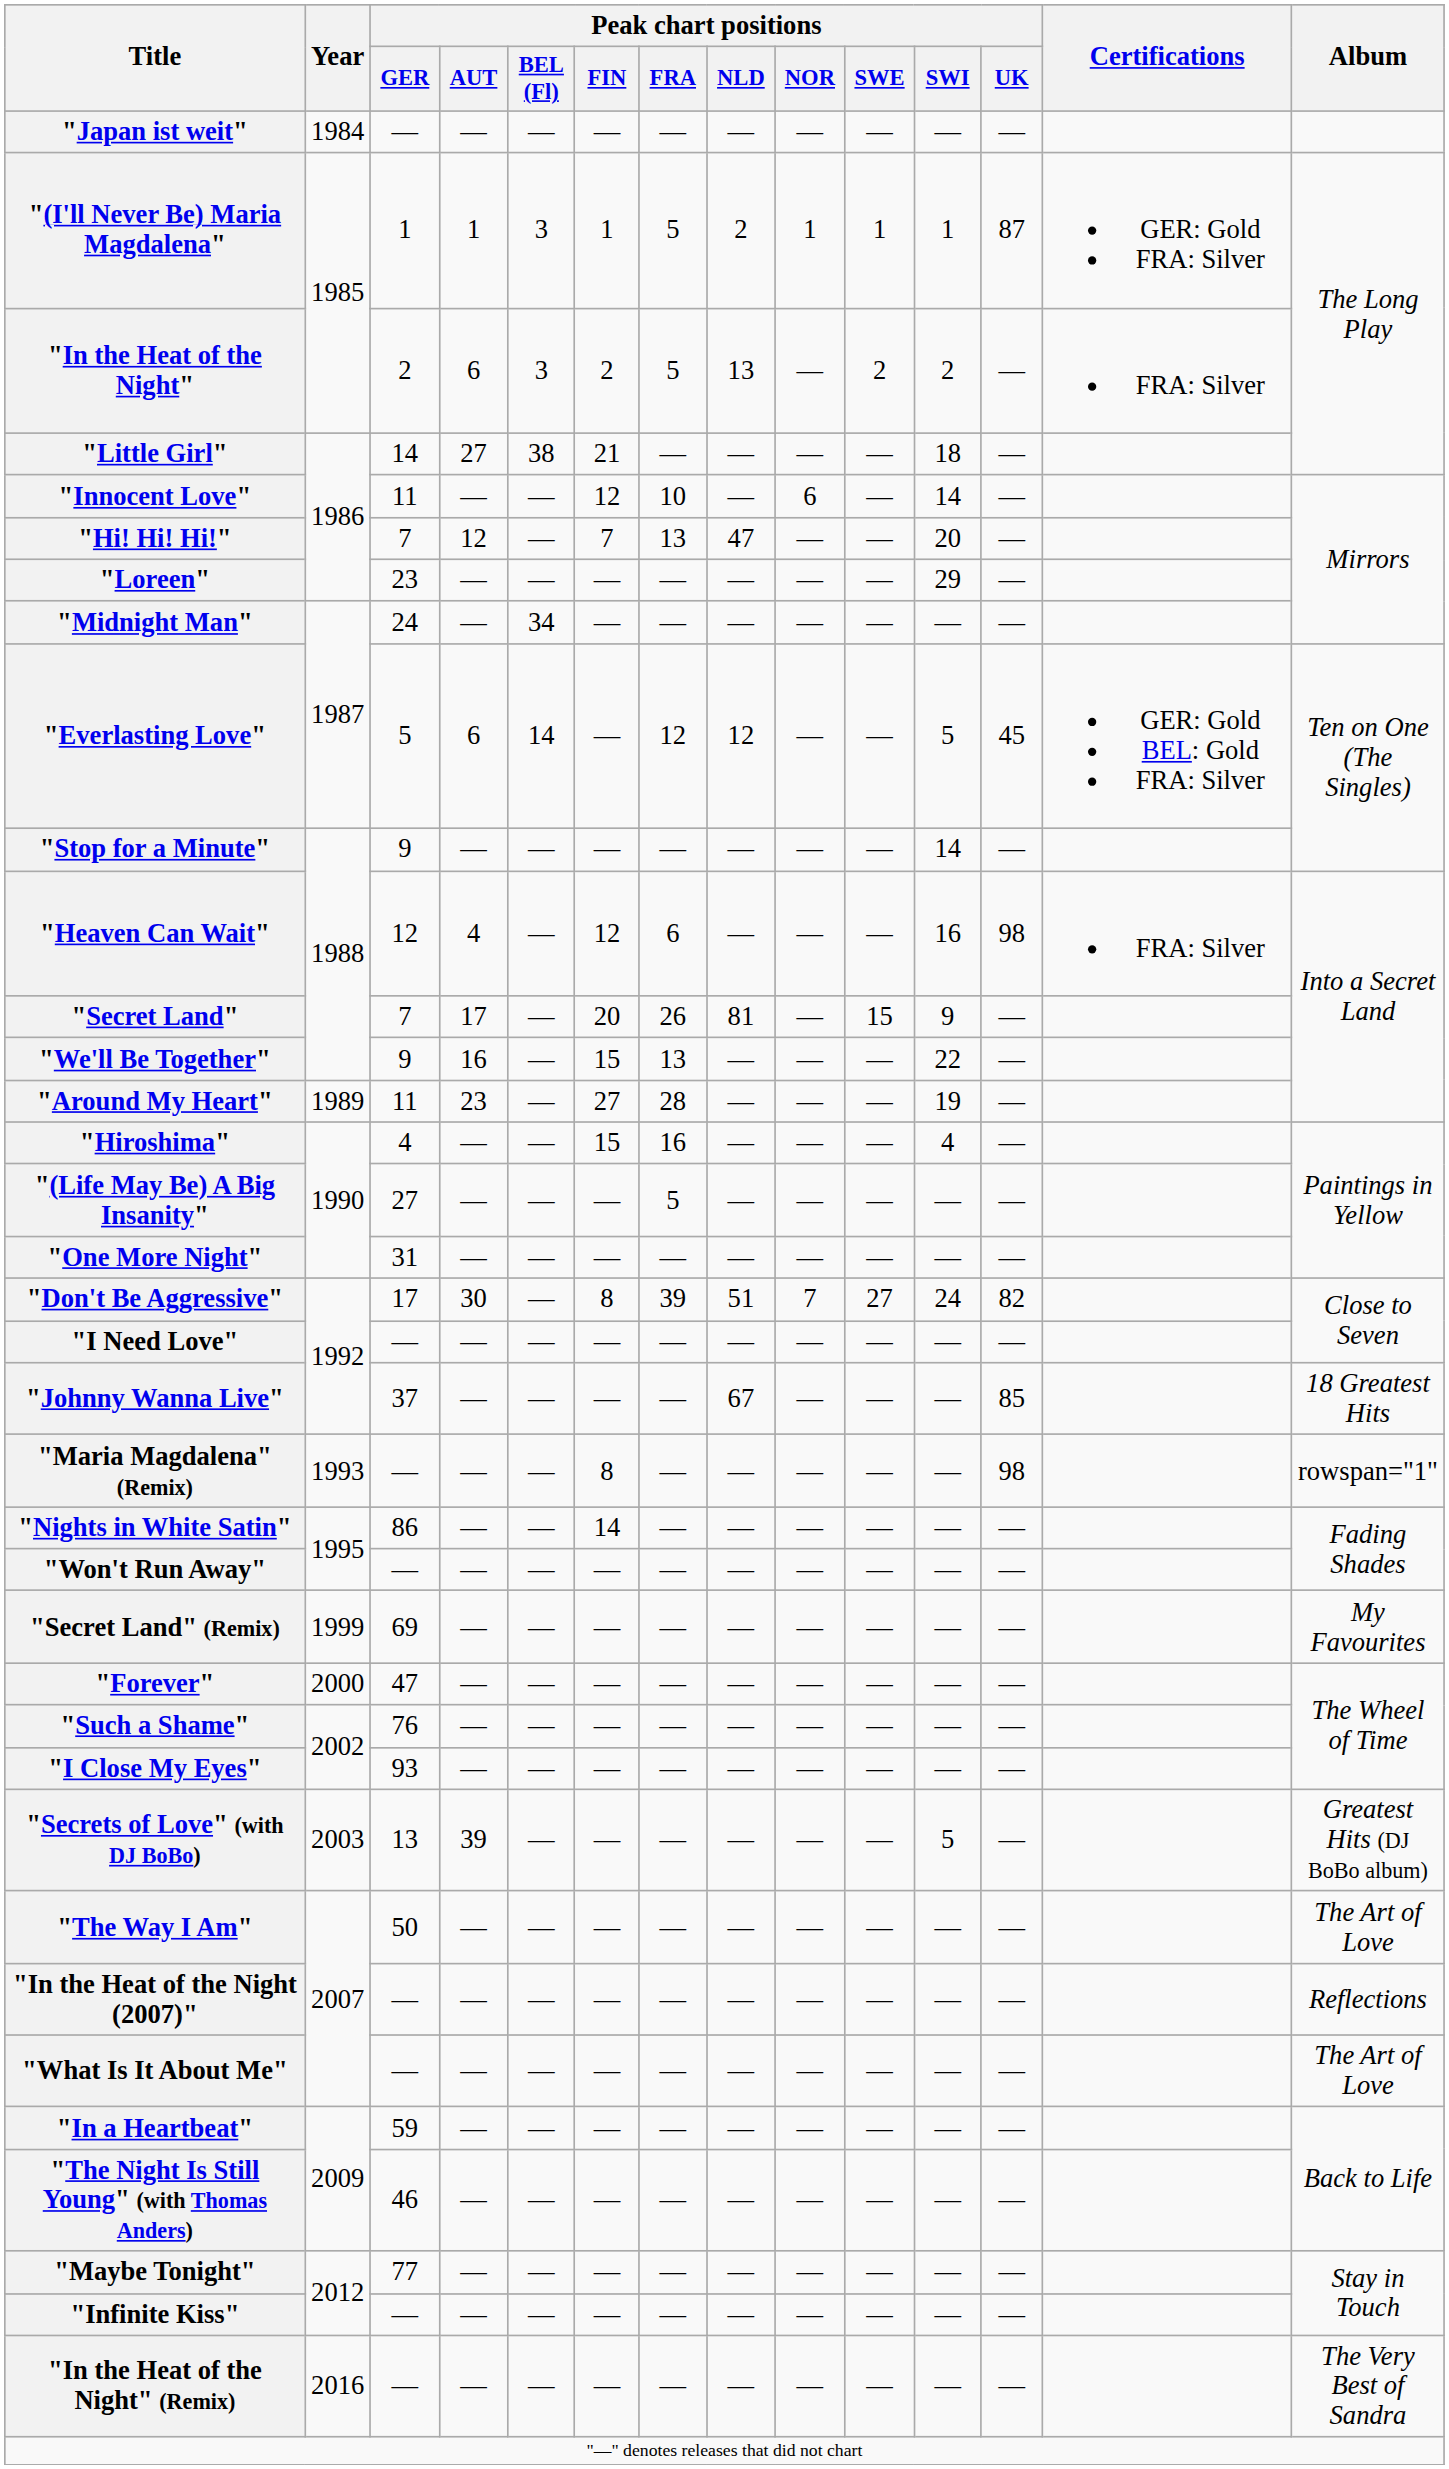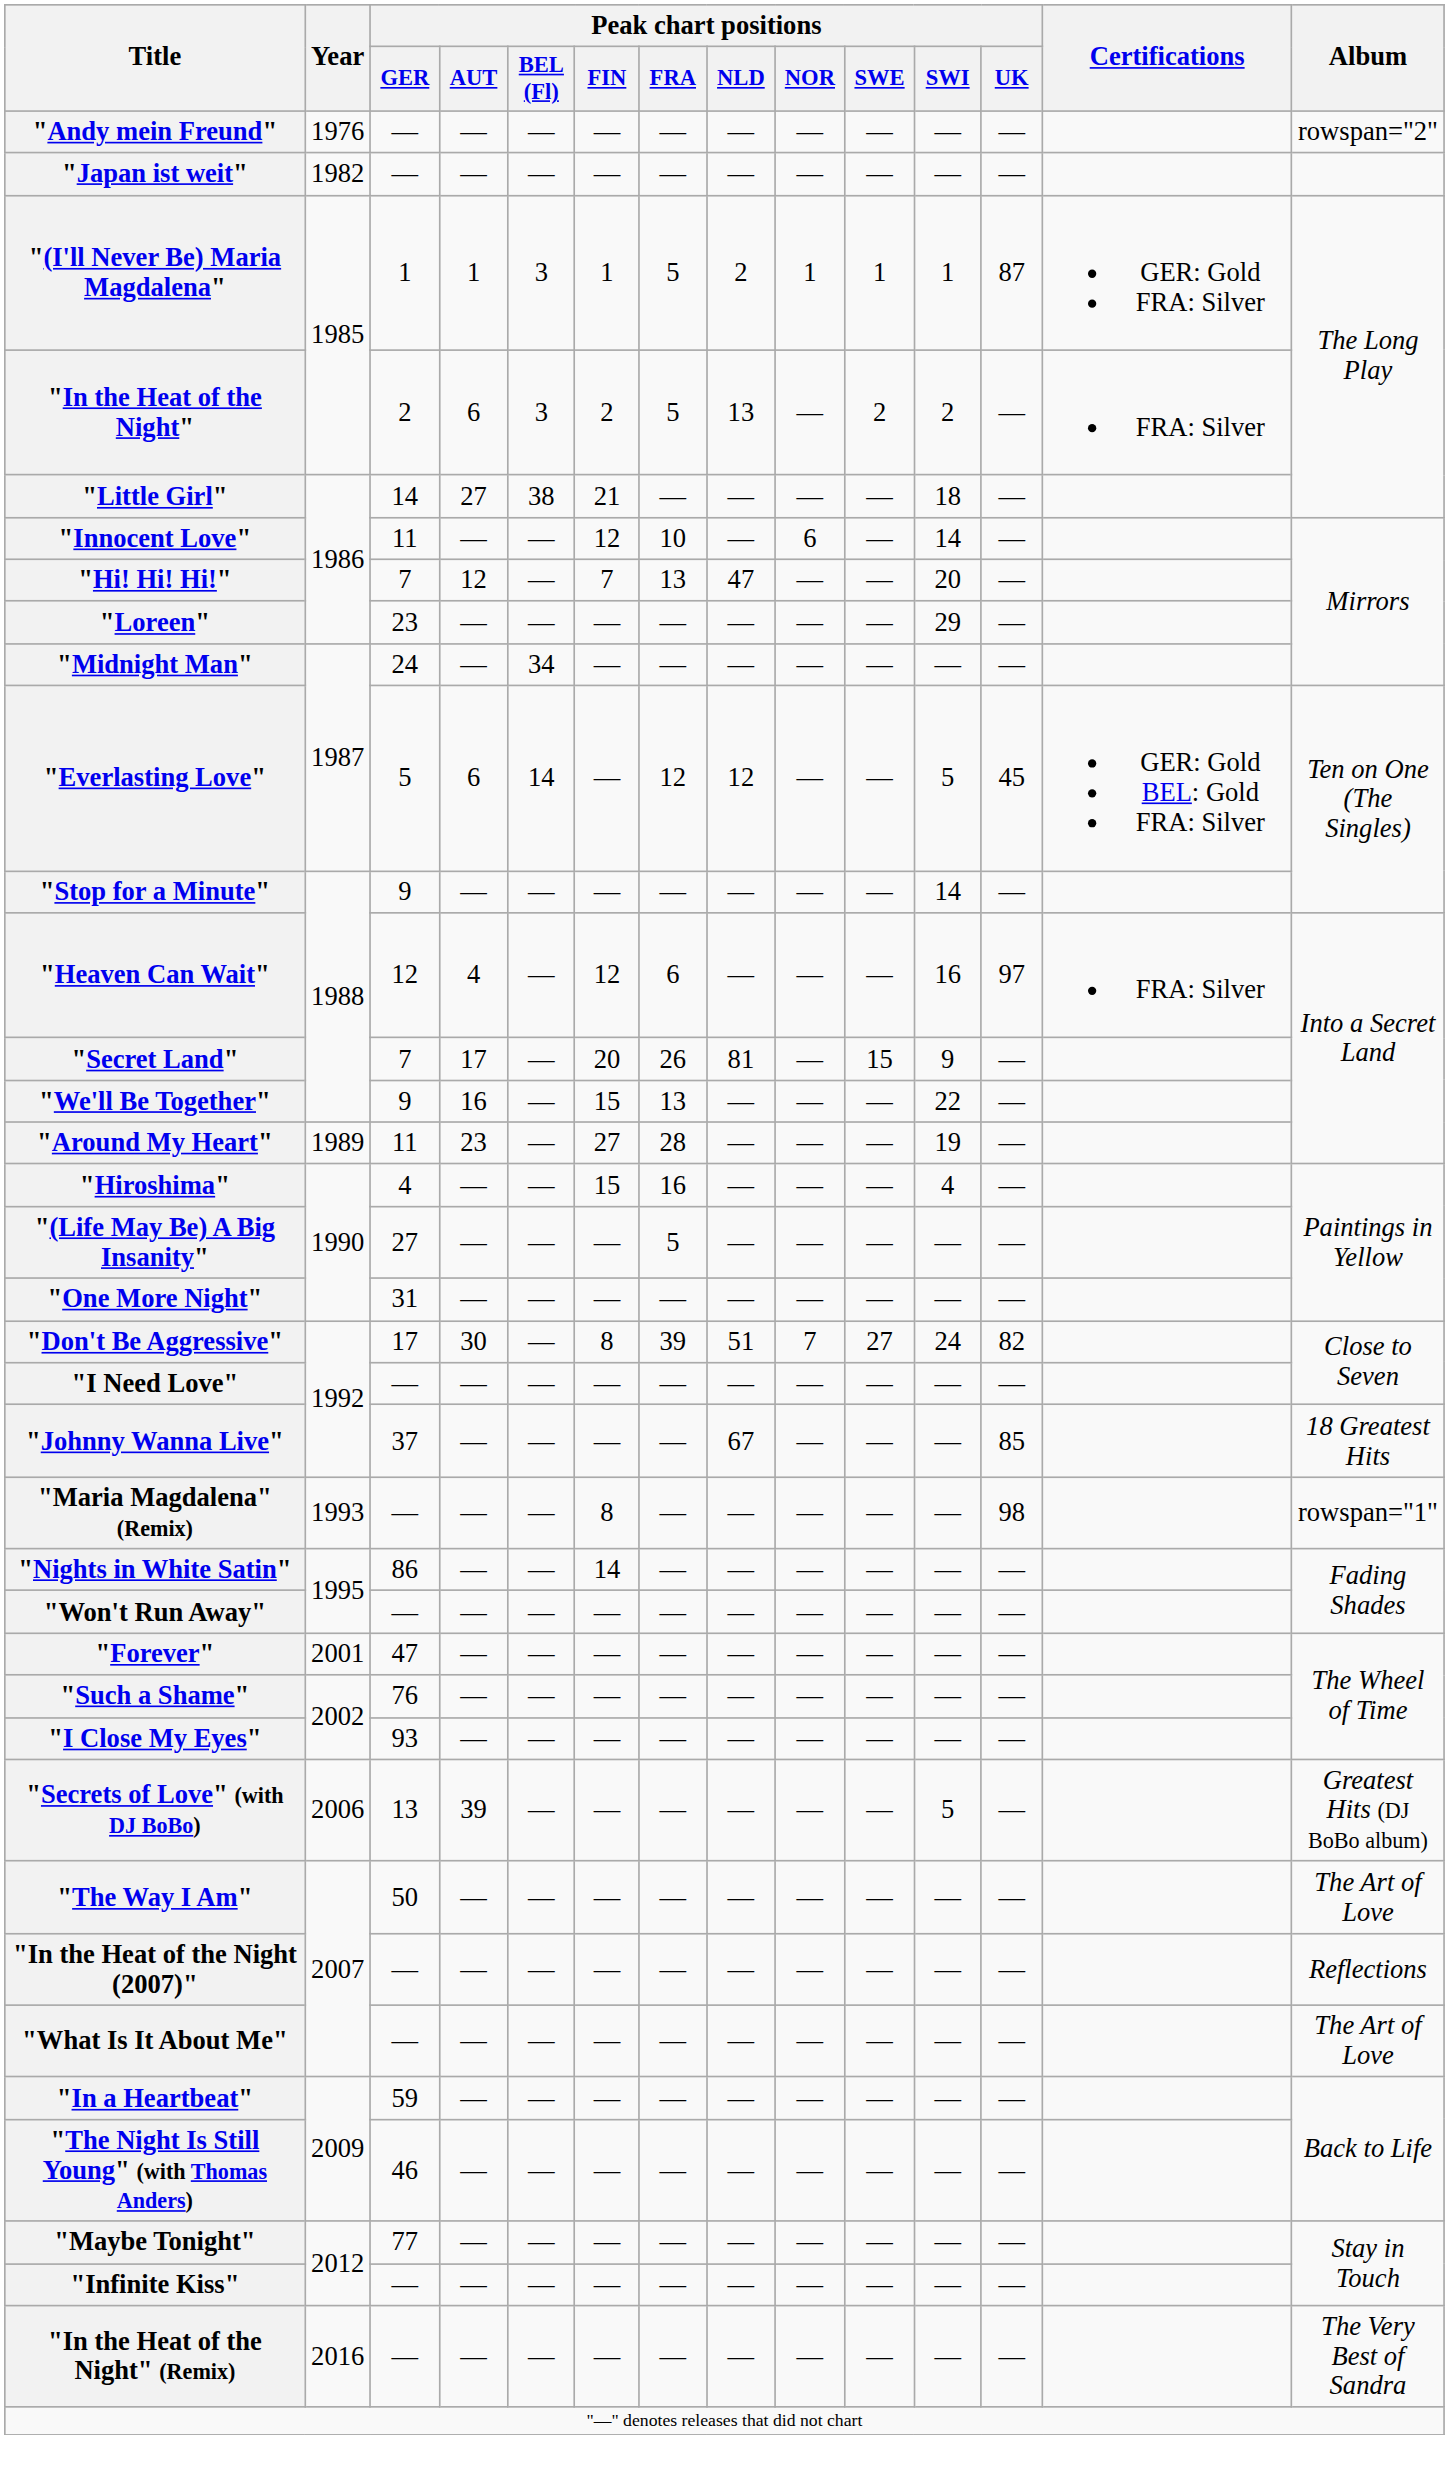+ row: (155, 131)
(338, 131) 1984 -> (338, 173) 1982
(1012, 932) 98 -> (1012, 974) 97
- row: (155, 1626)
(338, 1683) 2000 -> (338, 1653) 2001
(338, 1839) 2003 -> (338, 1809) 2006
